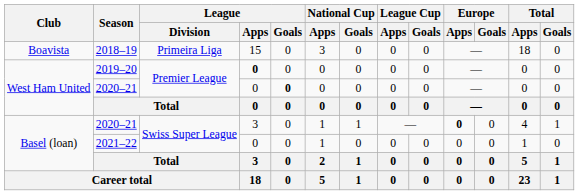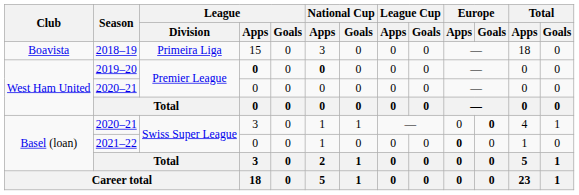(322, 69) normal -> (322, 69) bold
(288, 87) bold -> (288, 87) normal
(459, 124) bold -> (459, 124) normal
(492, 124) normal -> (492, 124) bold
(459, 143) normal -> (459, 143) bold
